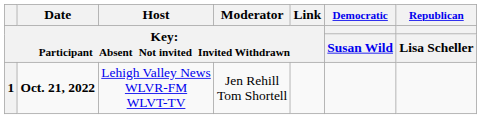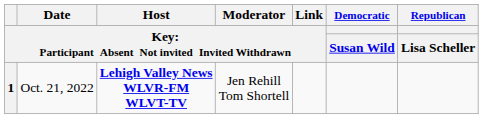(58, 88) bold -> (57, 88) normal
(156, 88) normal -> (156, 88) bold
